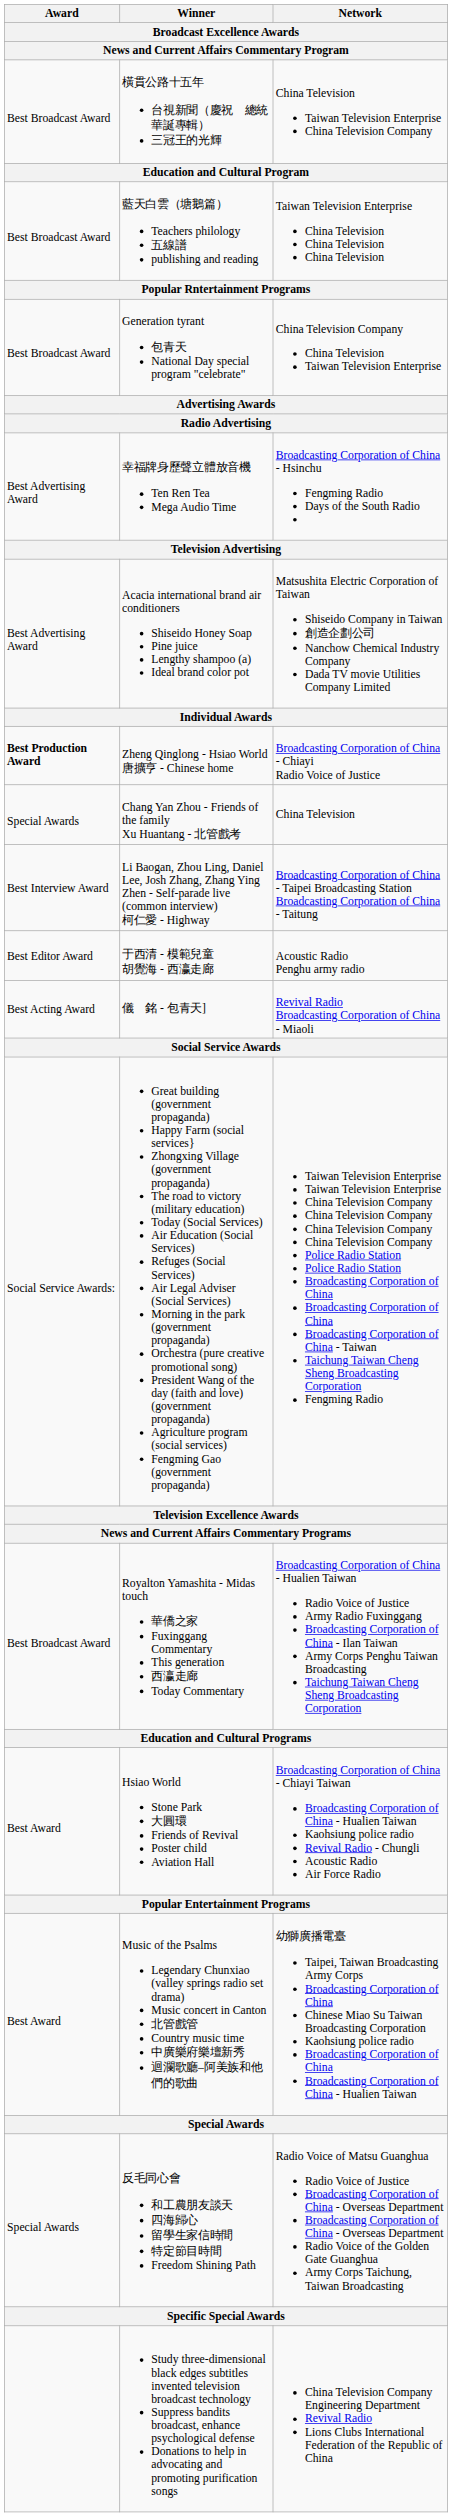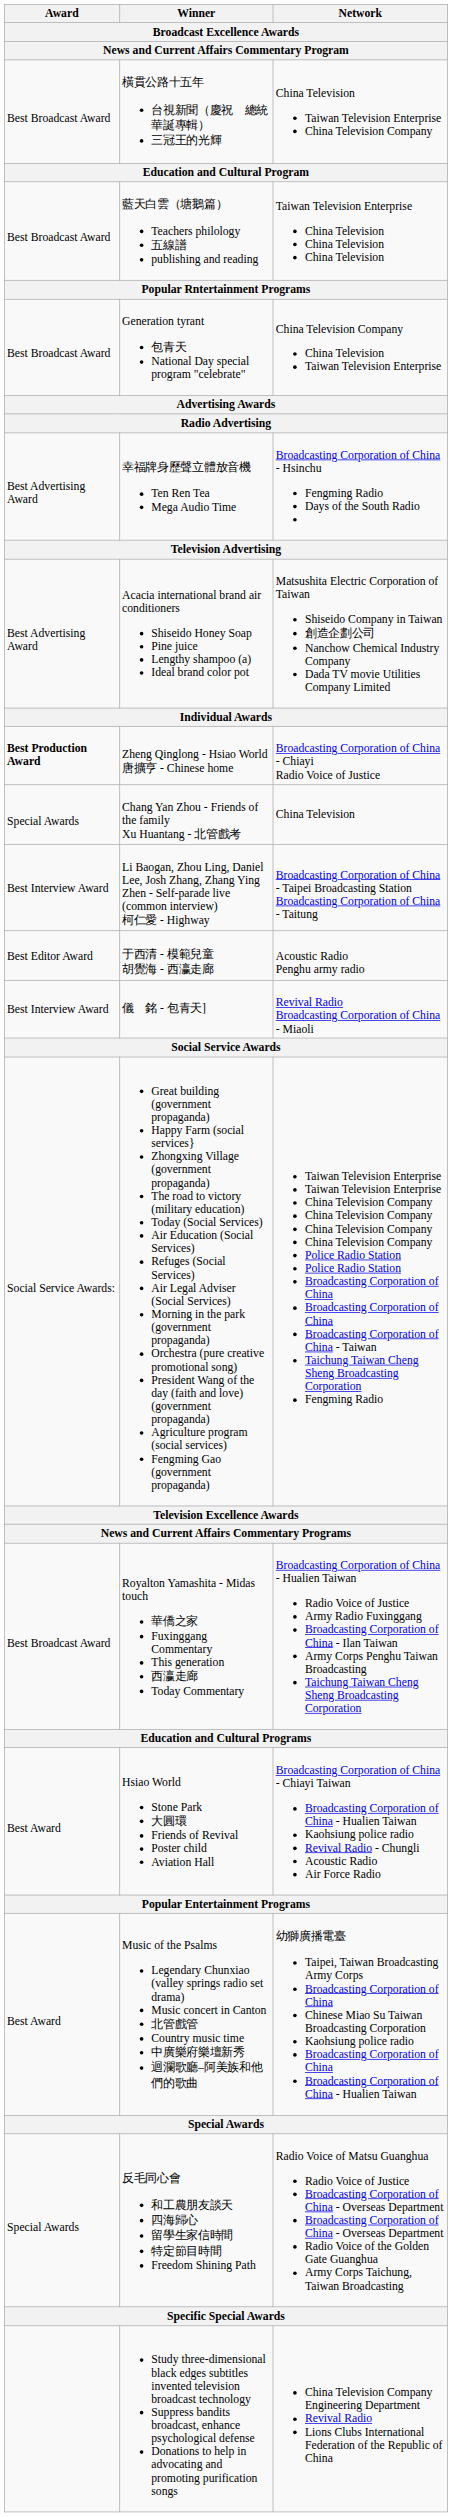(51, 1009) Best Acting Award -> (58, 1009) Best Interview Award
